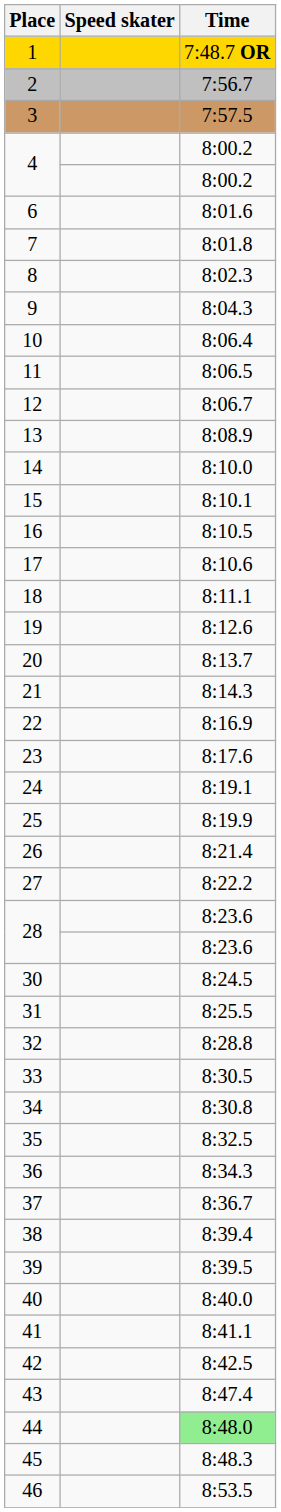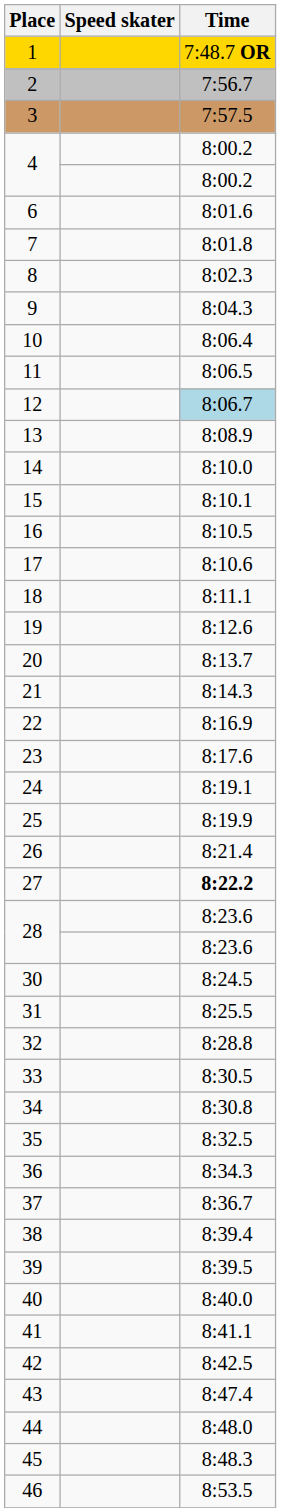(227, 404) no background -> (227, 404) lightblue background
(227, 883) normal -> (227, 883) bold
(227, 1427) lightgreen background -> (227, 1427) no background
